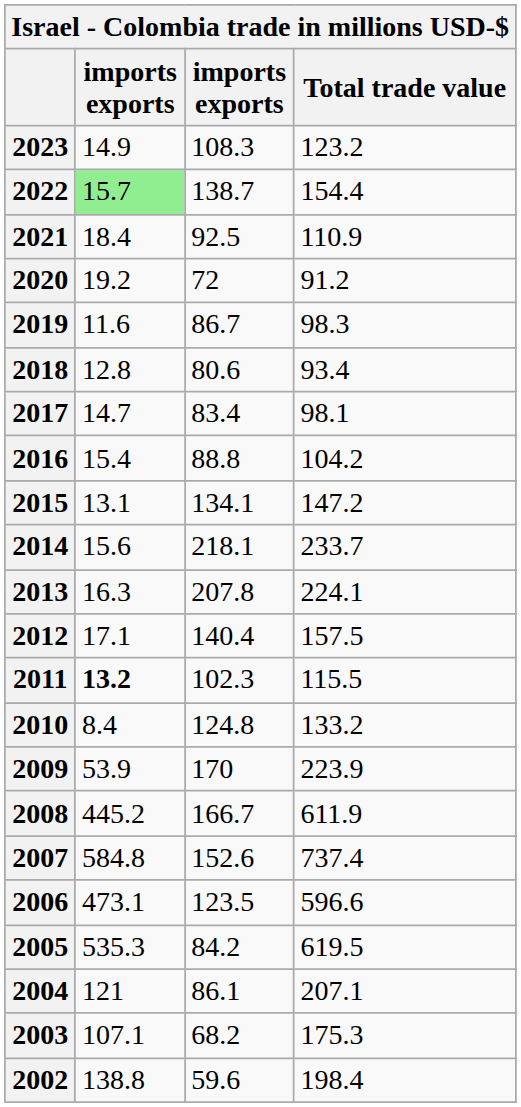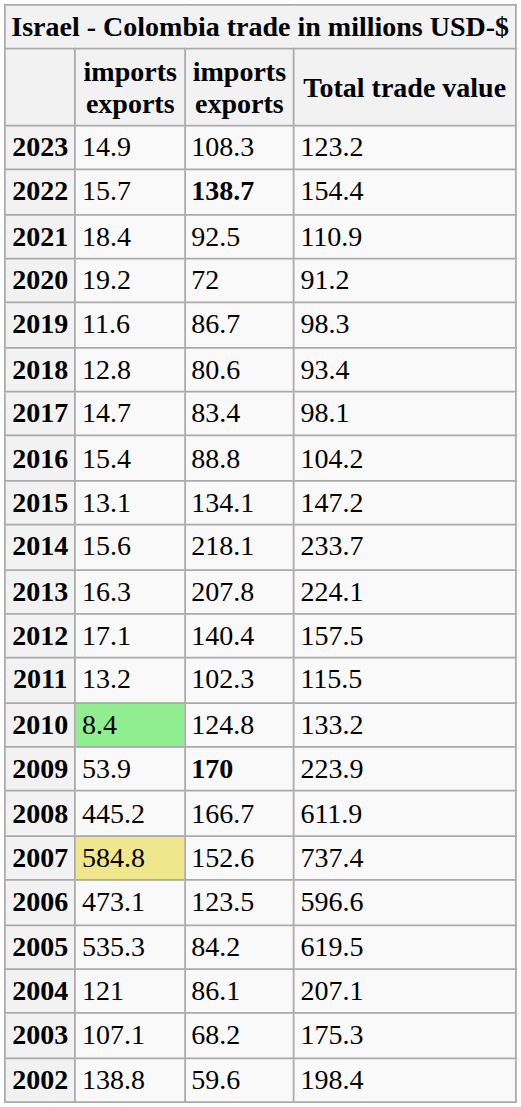(107, 191) lightgreen background -> (107, 191) no background
(223, 191) normal -> (223, 191) bold
(107, 679) bold -> (107, 679) normal
(100, 724) no background -> (100, 724) lightgreen background
(212, 768) normal -> (212, 768) bold
(114, 857) no background -> (114, 857) khaki background
